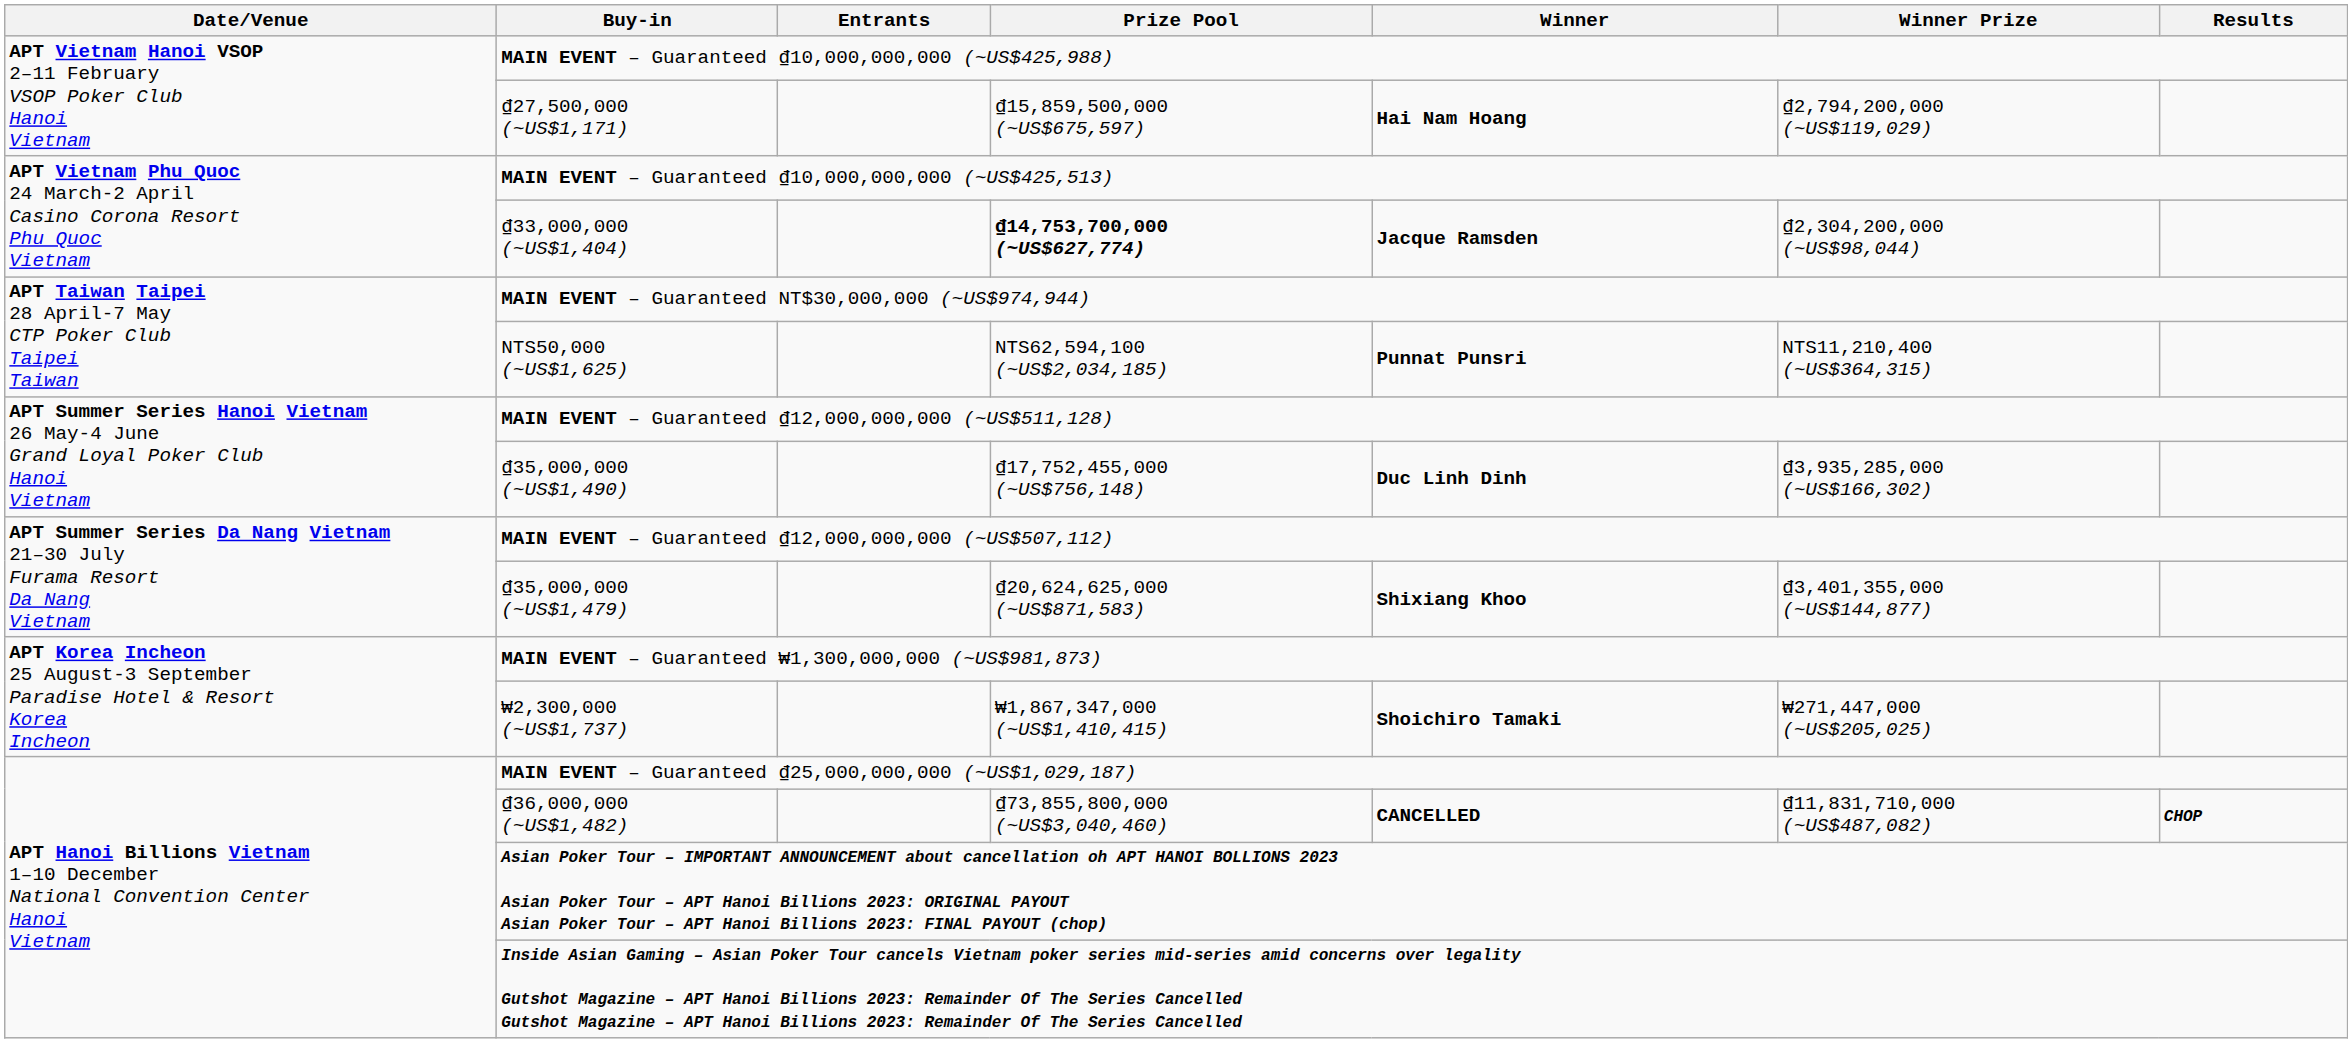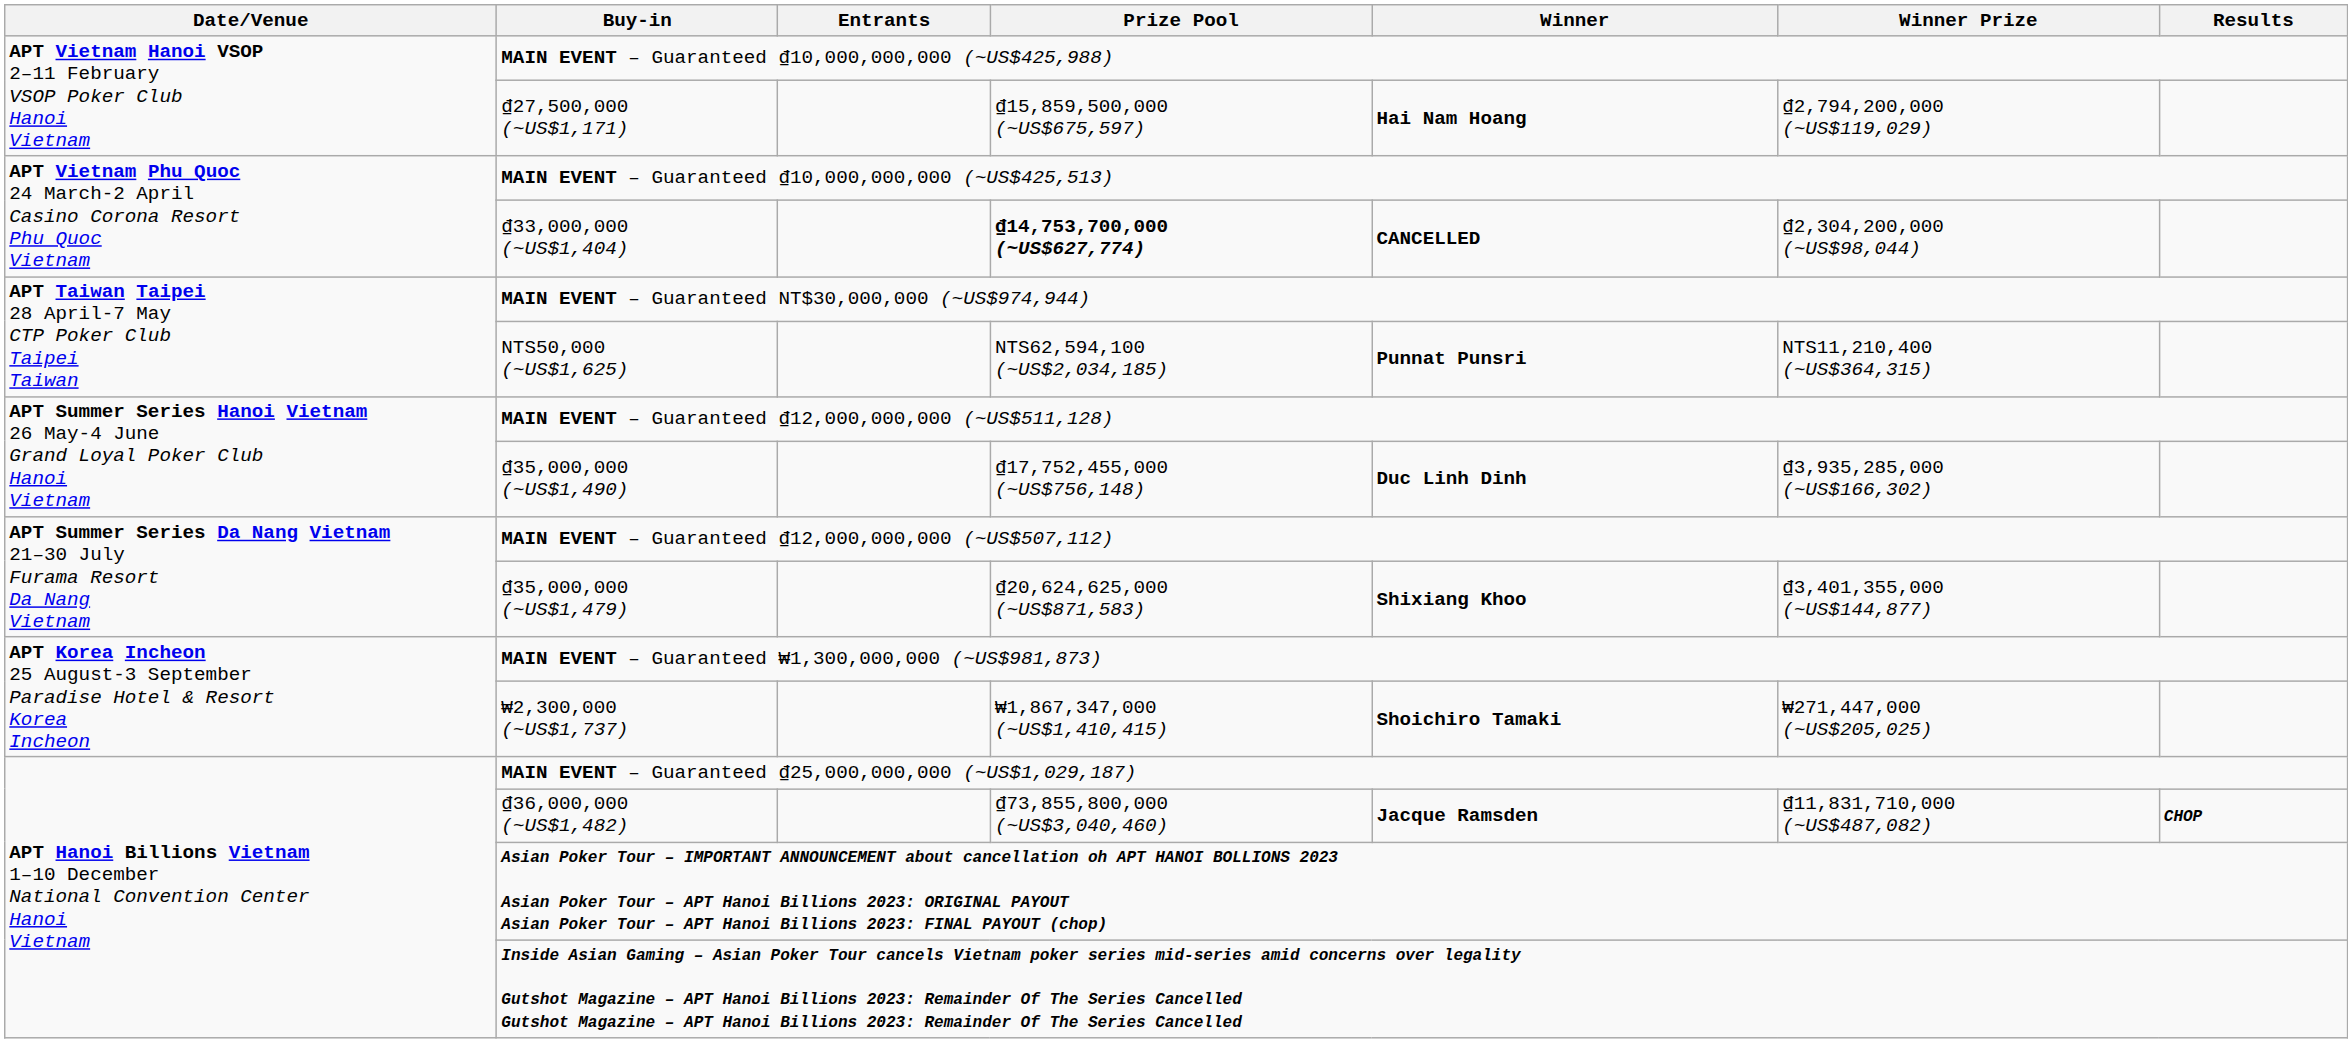(1457, 239) Jacque Ramsden -> (1428, 239) CANCELLED
(1428, 815) CANCELLED -> (1457, 815) Jacque Ramsden
